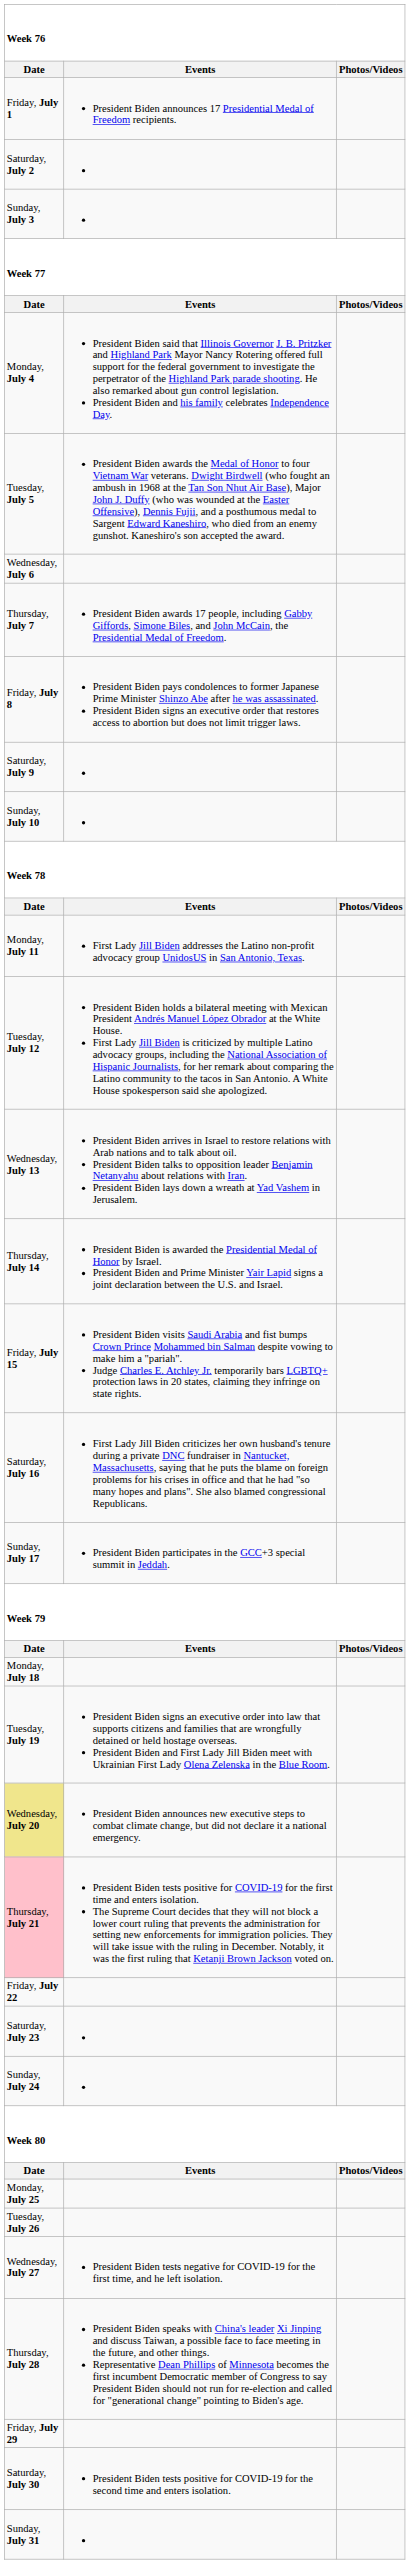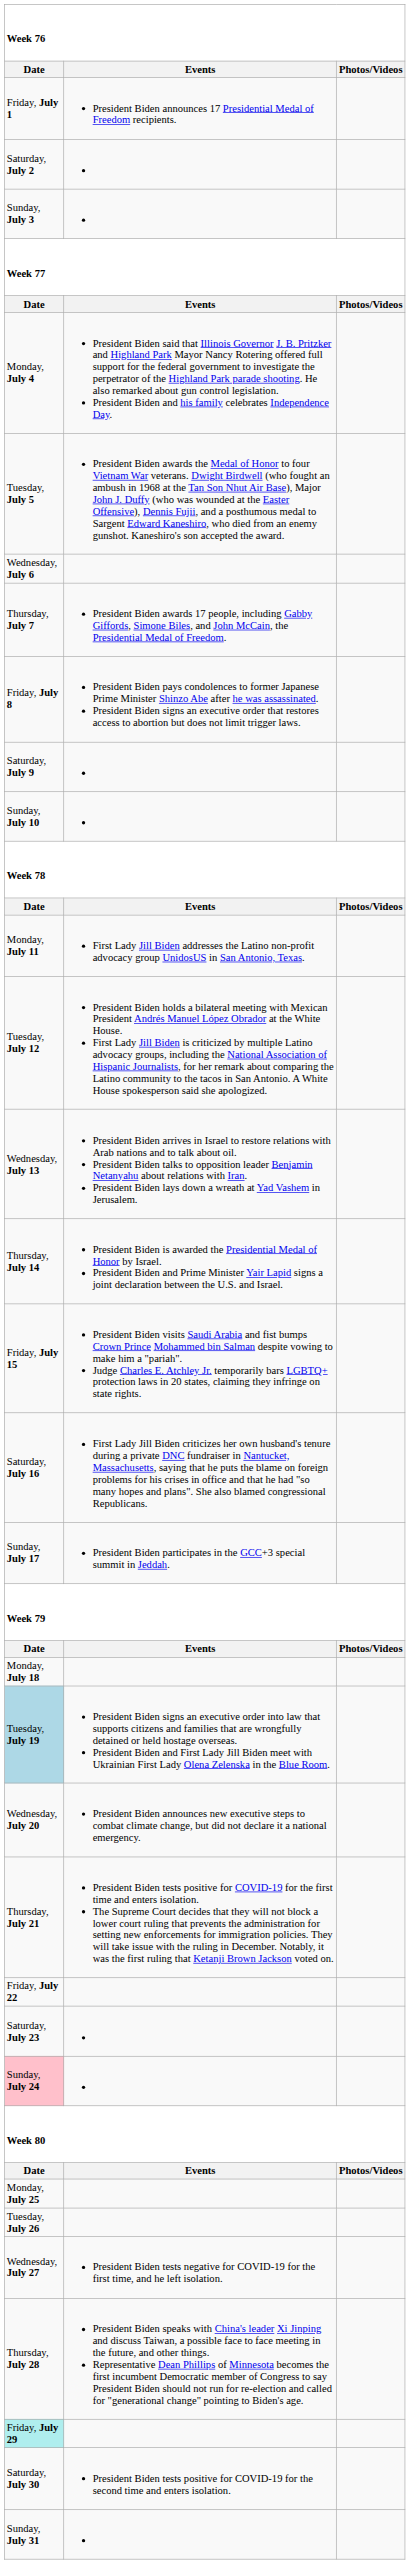(25, 1734) no background -> (25, 1734) lightblue background
(32, 1820) khaki background -> (32, 1820) no background
(28, 1917) pink background -> (28, 1917) no background
(24, 2081) no background -> (24, 2081) pink background
(33, 2433) no background -> (33, 2433) paleturquoise background
